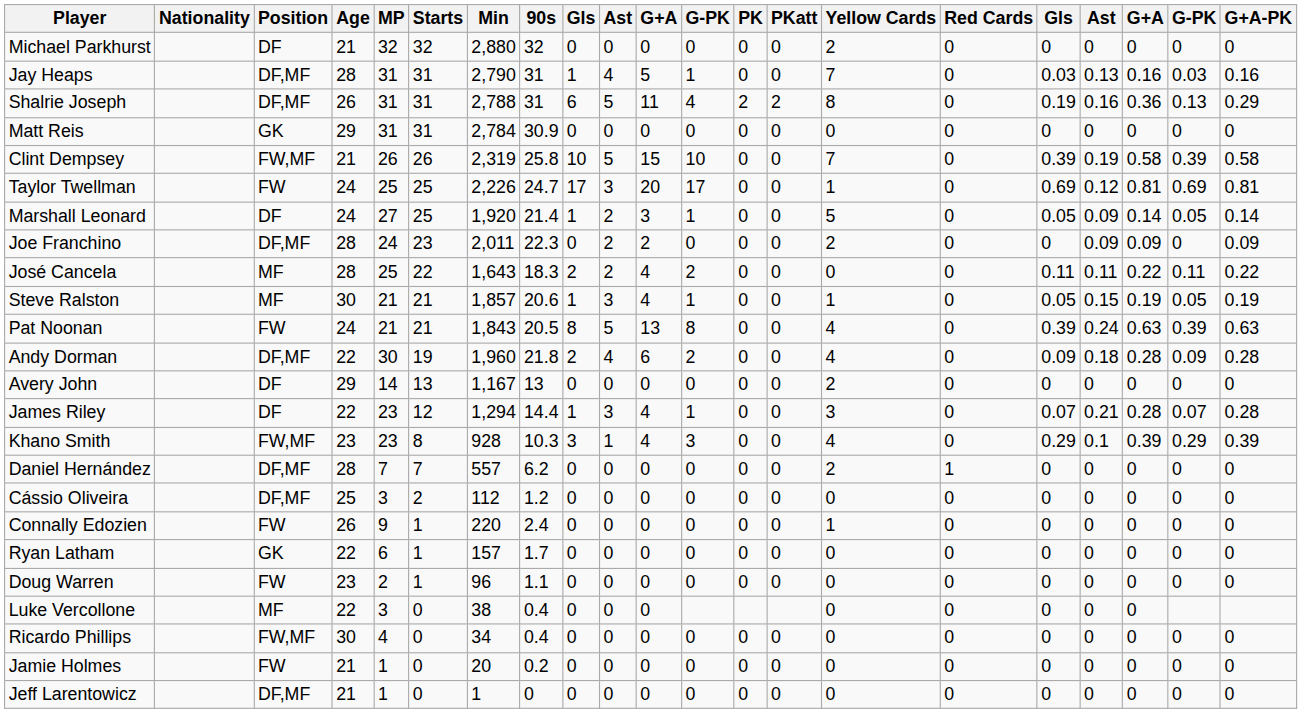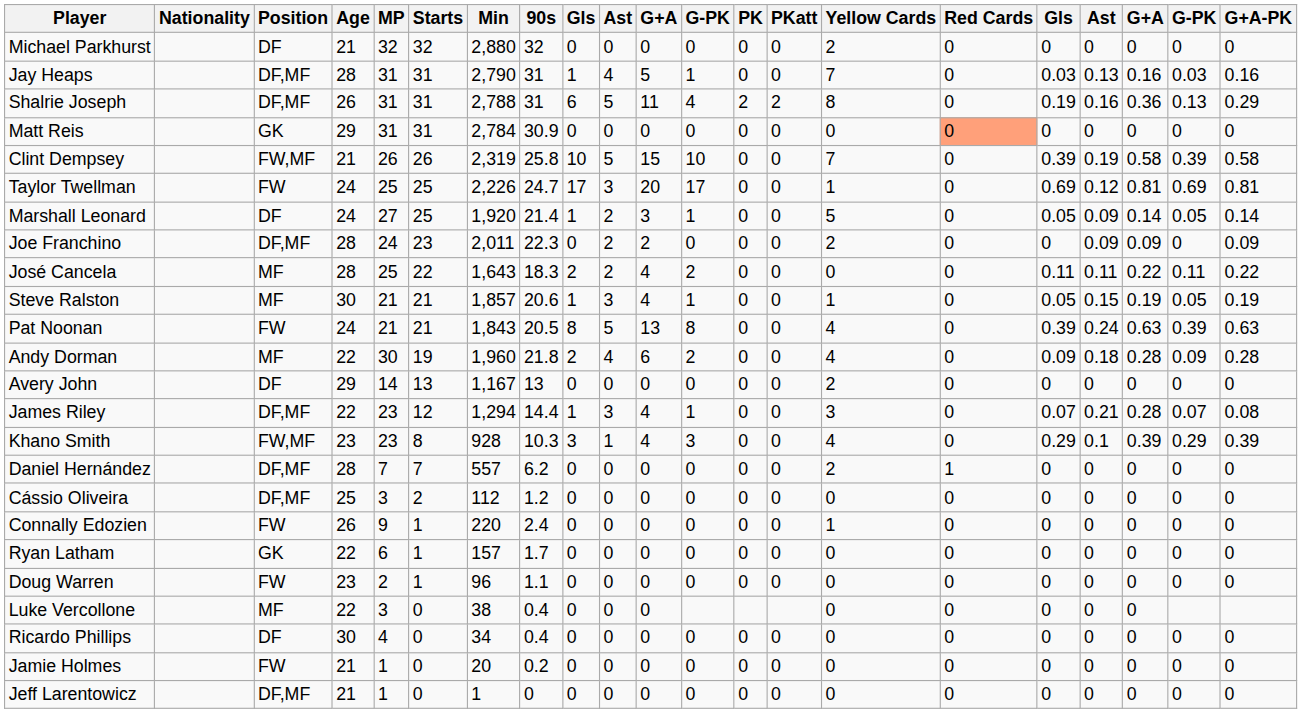(949, 131) no background -> (949, 131) lightsalmon background
(284, 356) DF,MF -> (271, 356) MF
(270, 412) DF -> (284, 412) DF,MF
(1242, 412) 0.28 -> (1242, 412) 0.08
(287, 638) FW,MF -> (270, 638) DF
